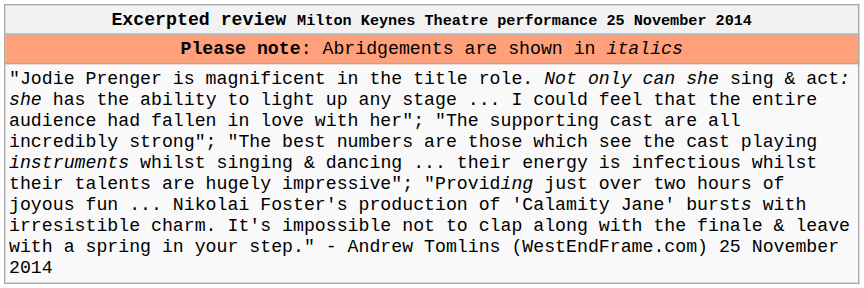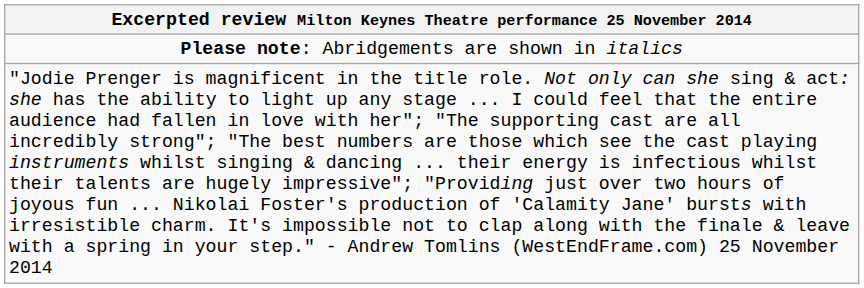(432, 49) lightsalmon background -> (432, 49) no background
